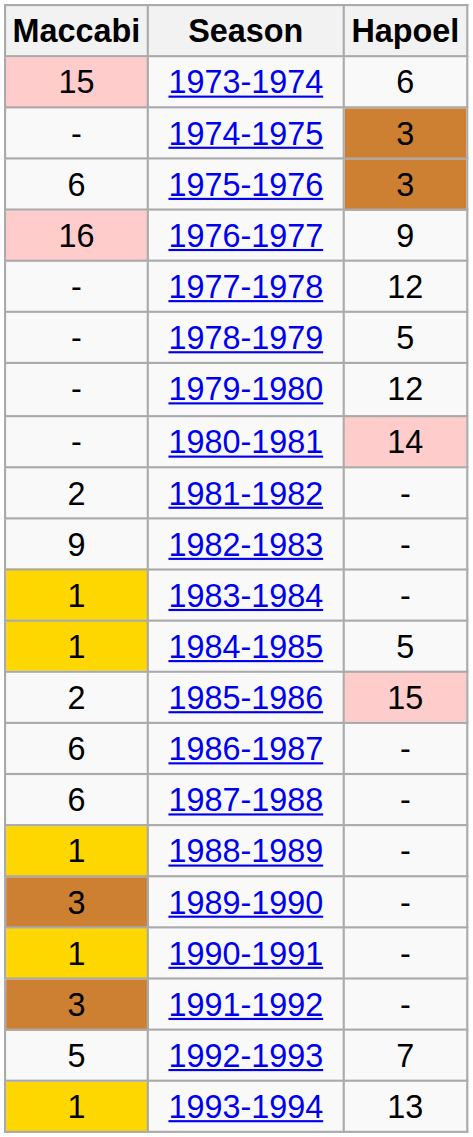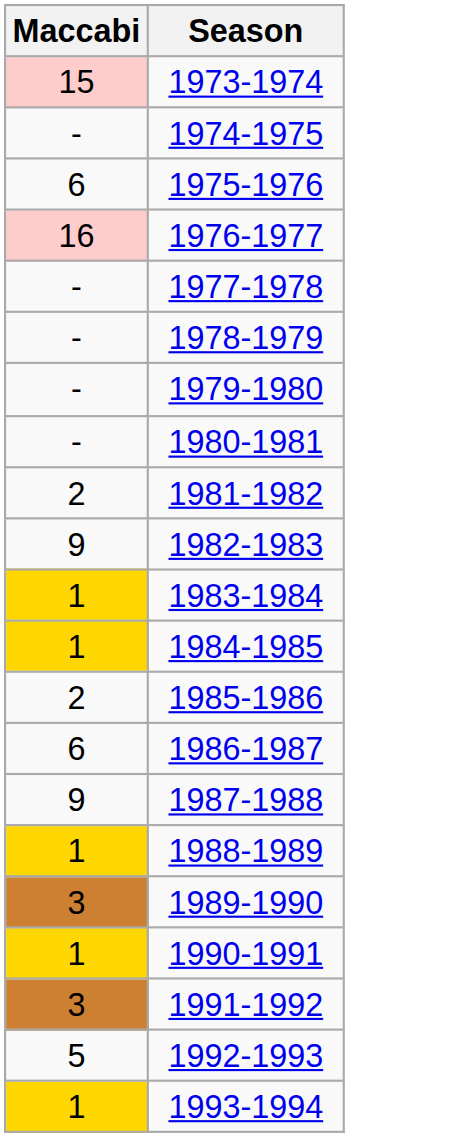- column: (405, 31)
(76, 800) 6 -> (76, 800) 9
